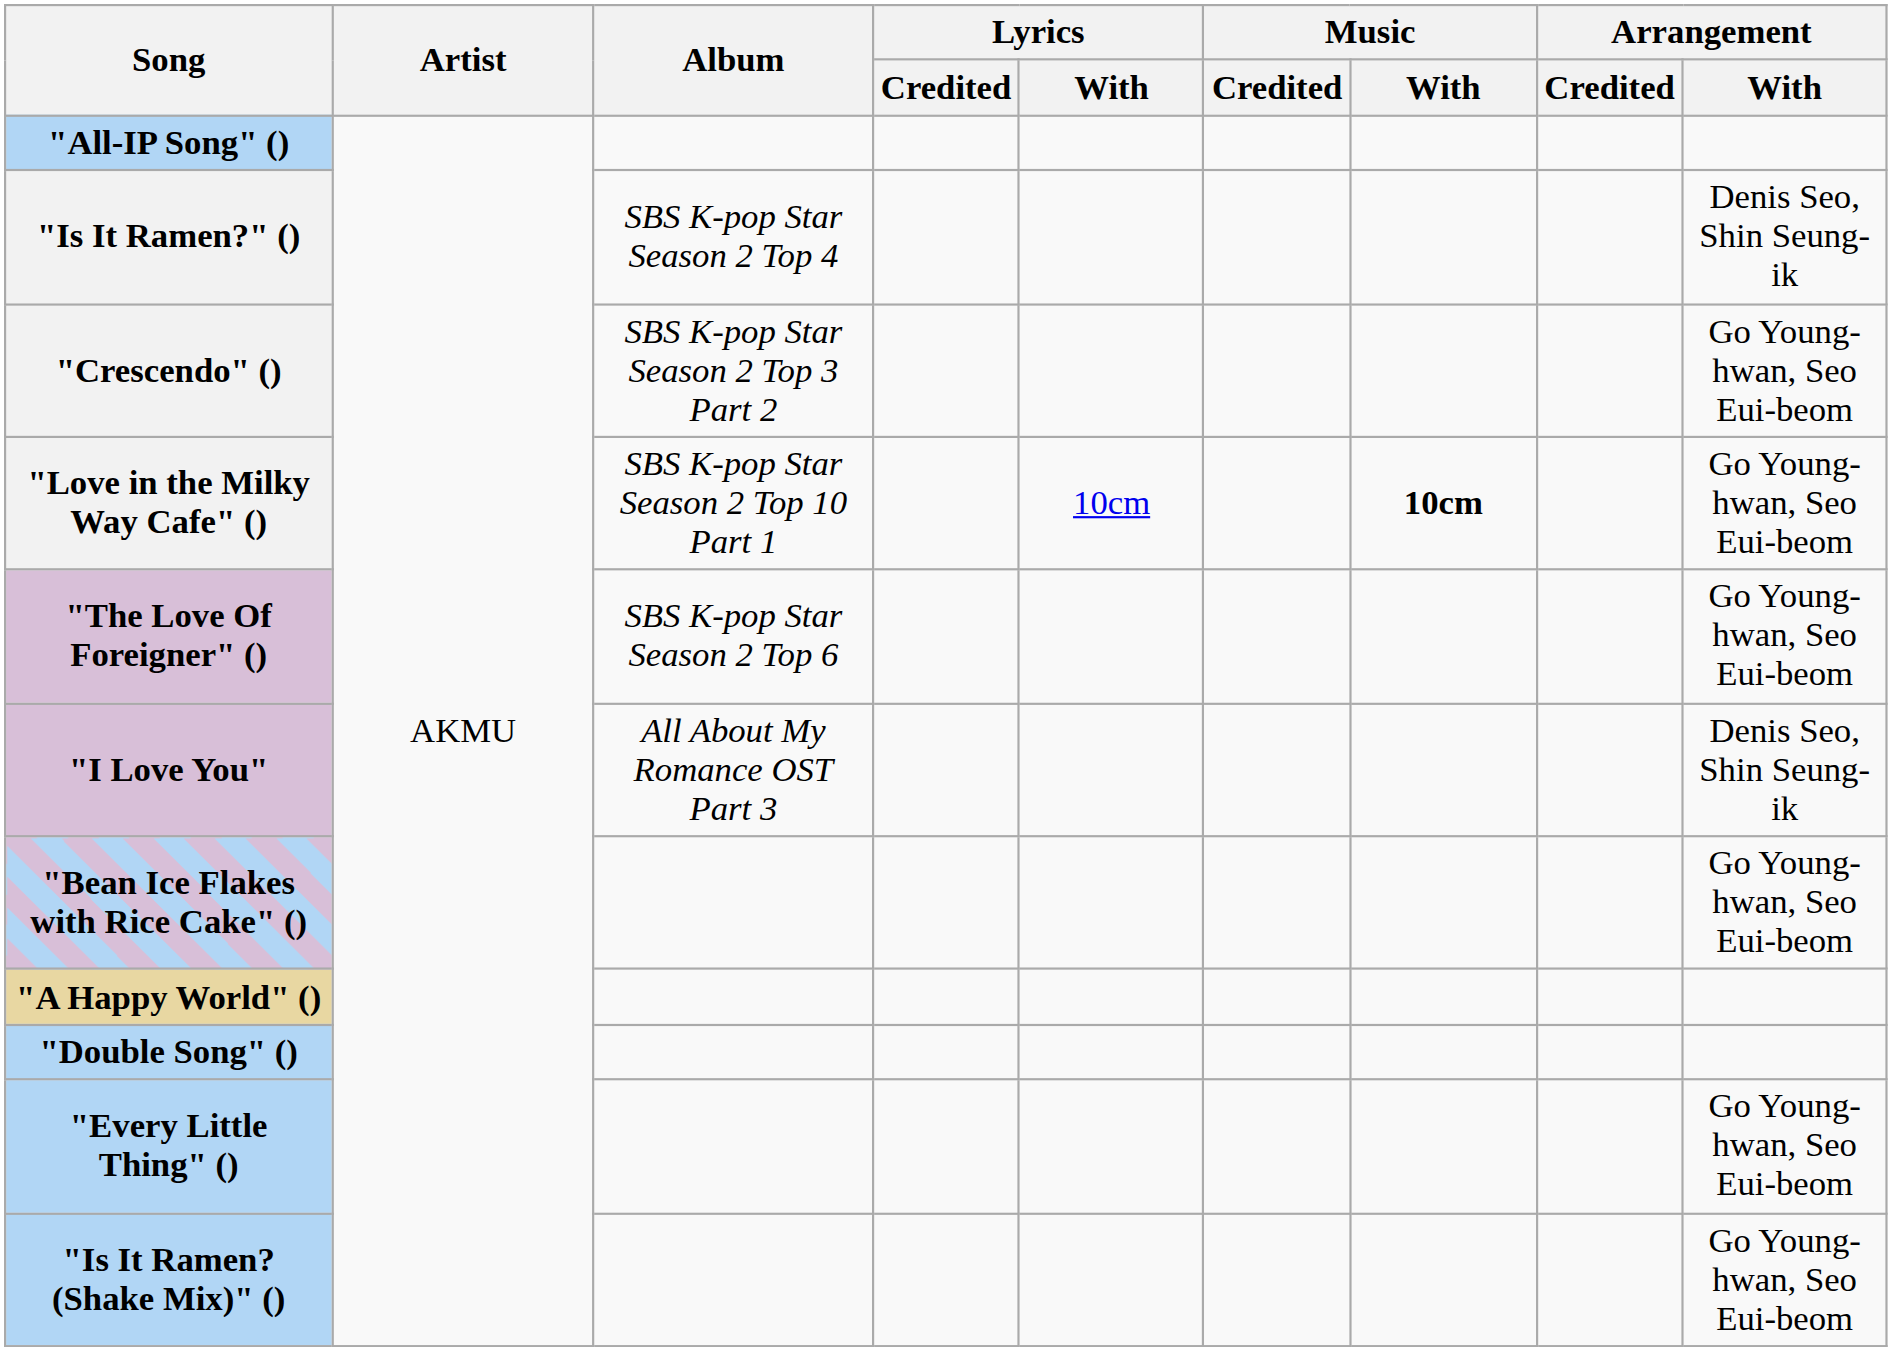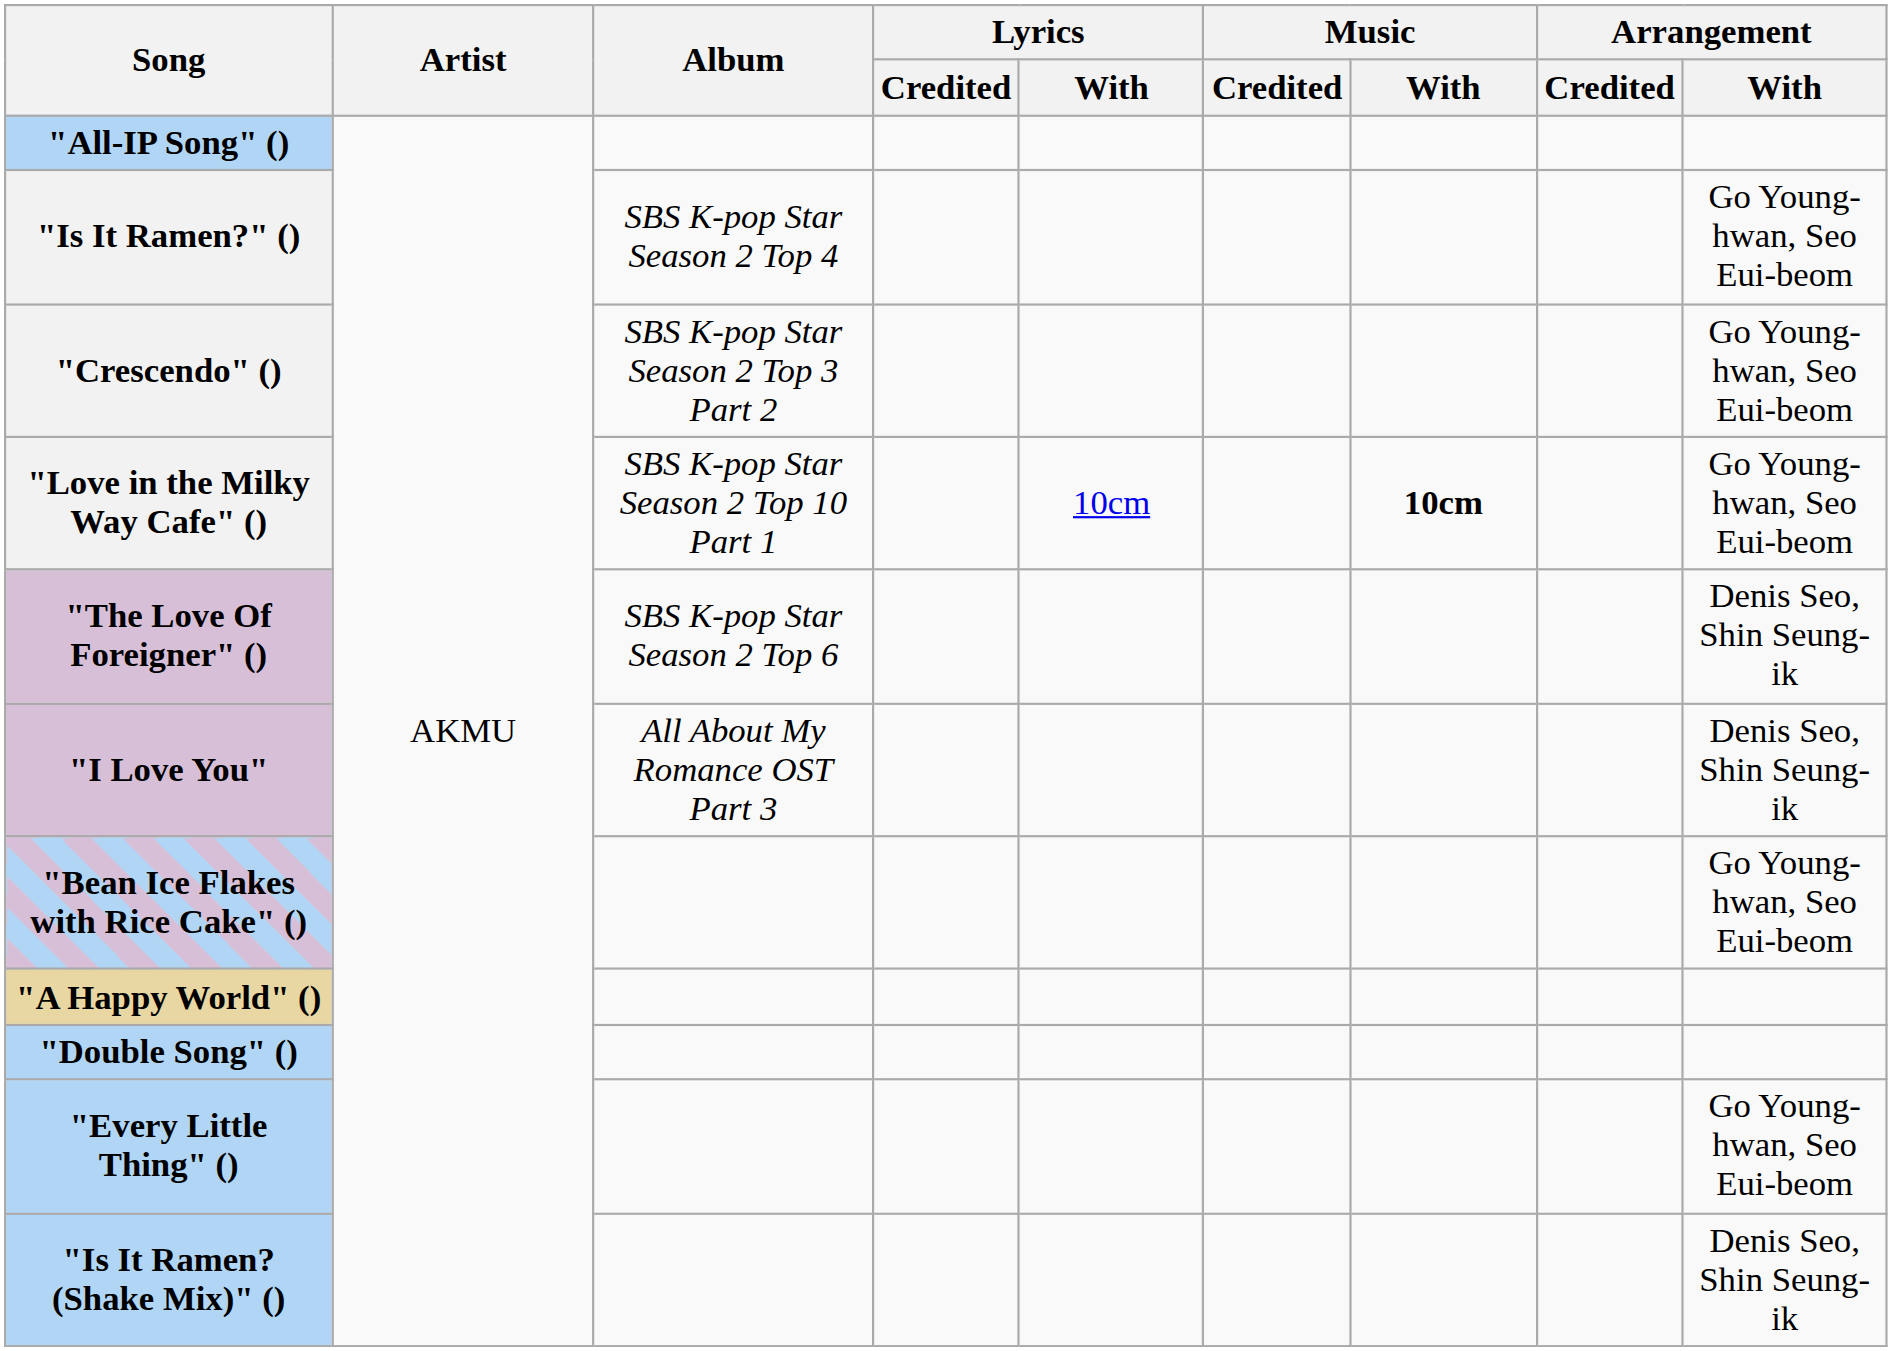(1785, 236) Denis Seo, Shin Seung-ik -> (1785, 236) Go Young-hwan, Seo Eui-beom
(1785, 635) Go Young-hwan, Seo Eui-beom -> (1785, 635) Denis Seo, Shin Seung-ik
(1785, 1278) Go Young-hwan, Seo Eui-beom -> (1785, 1278) Denis Seo, Shin Seung-ik
